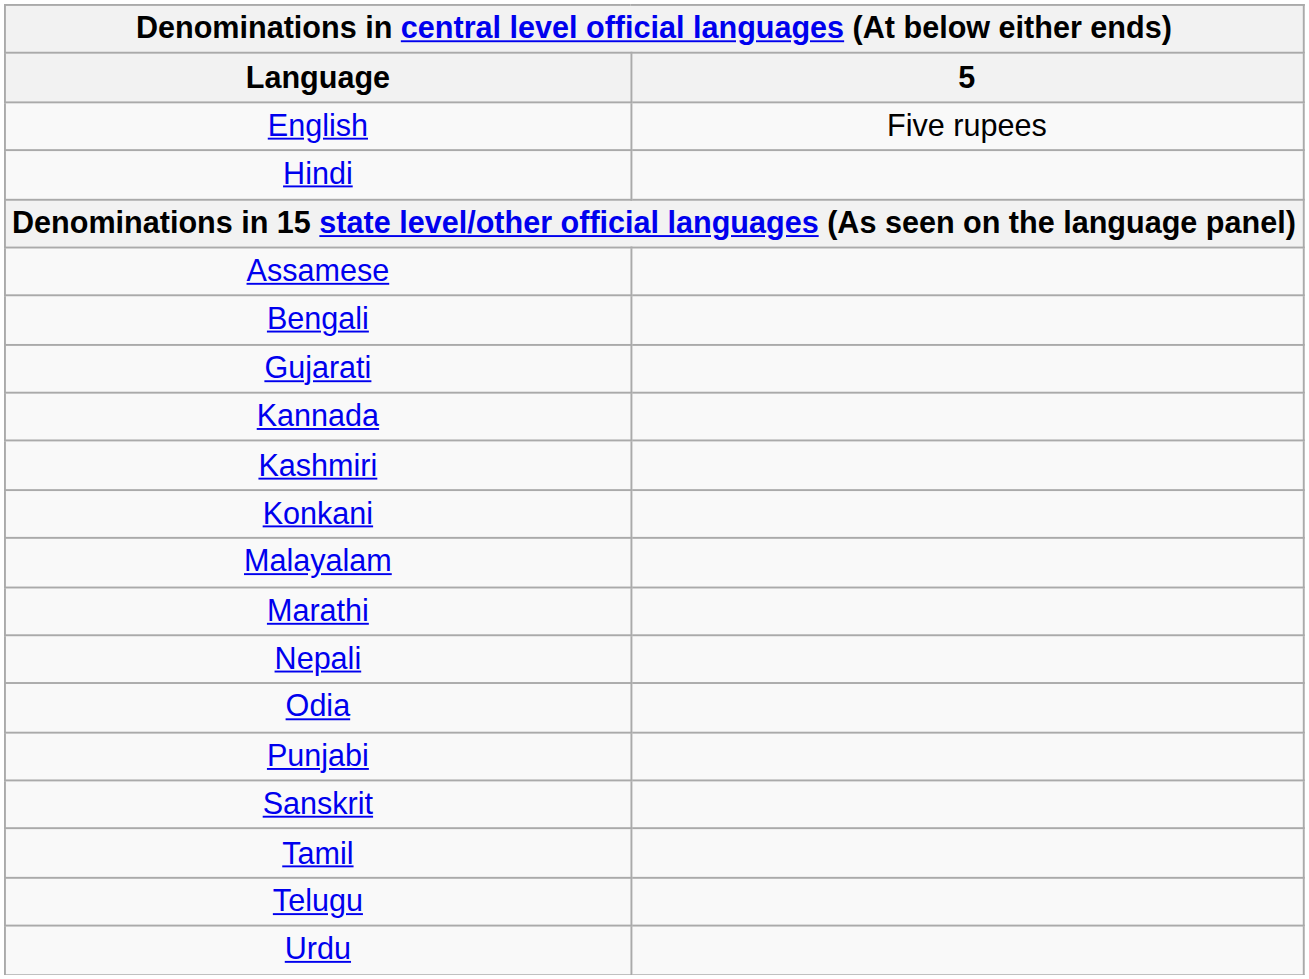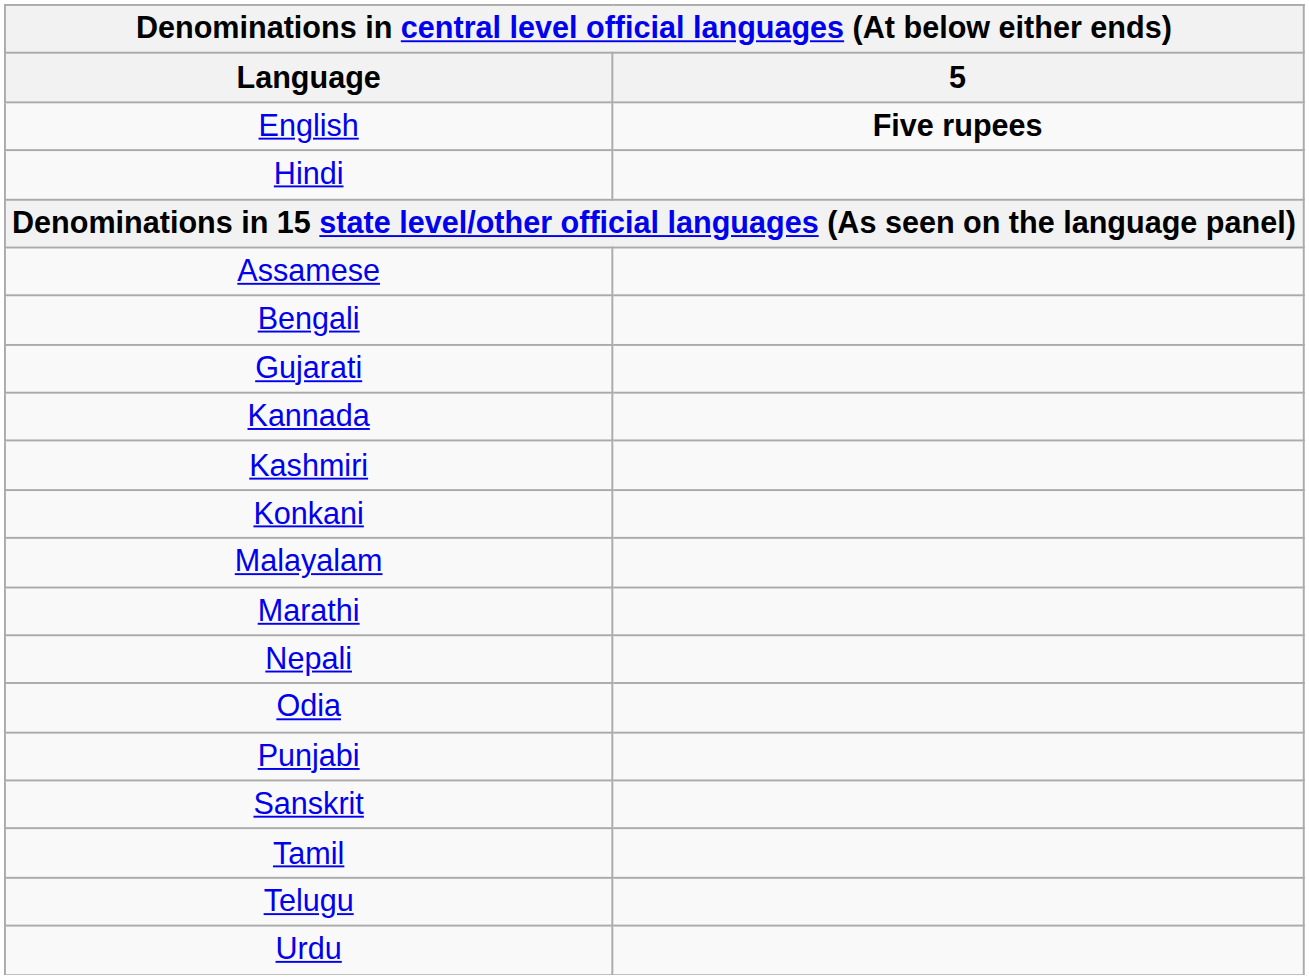(967, 125) normal -> (958, 125) bold
